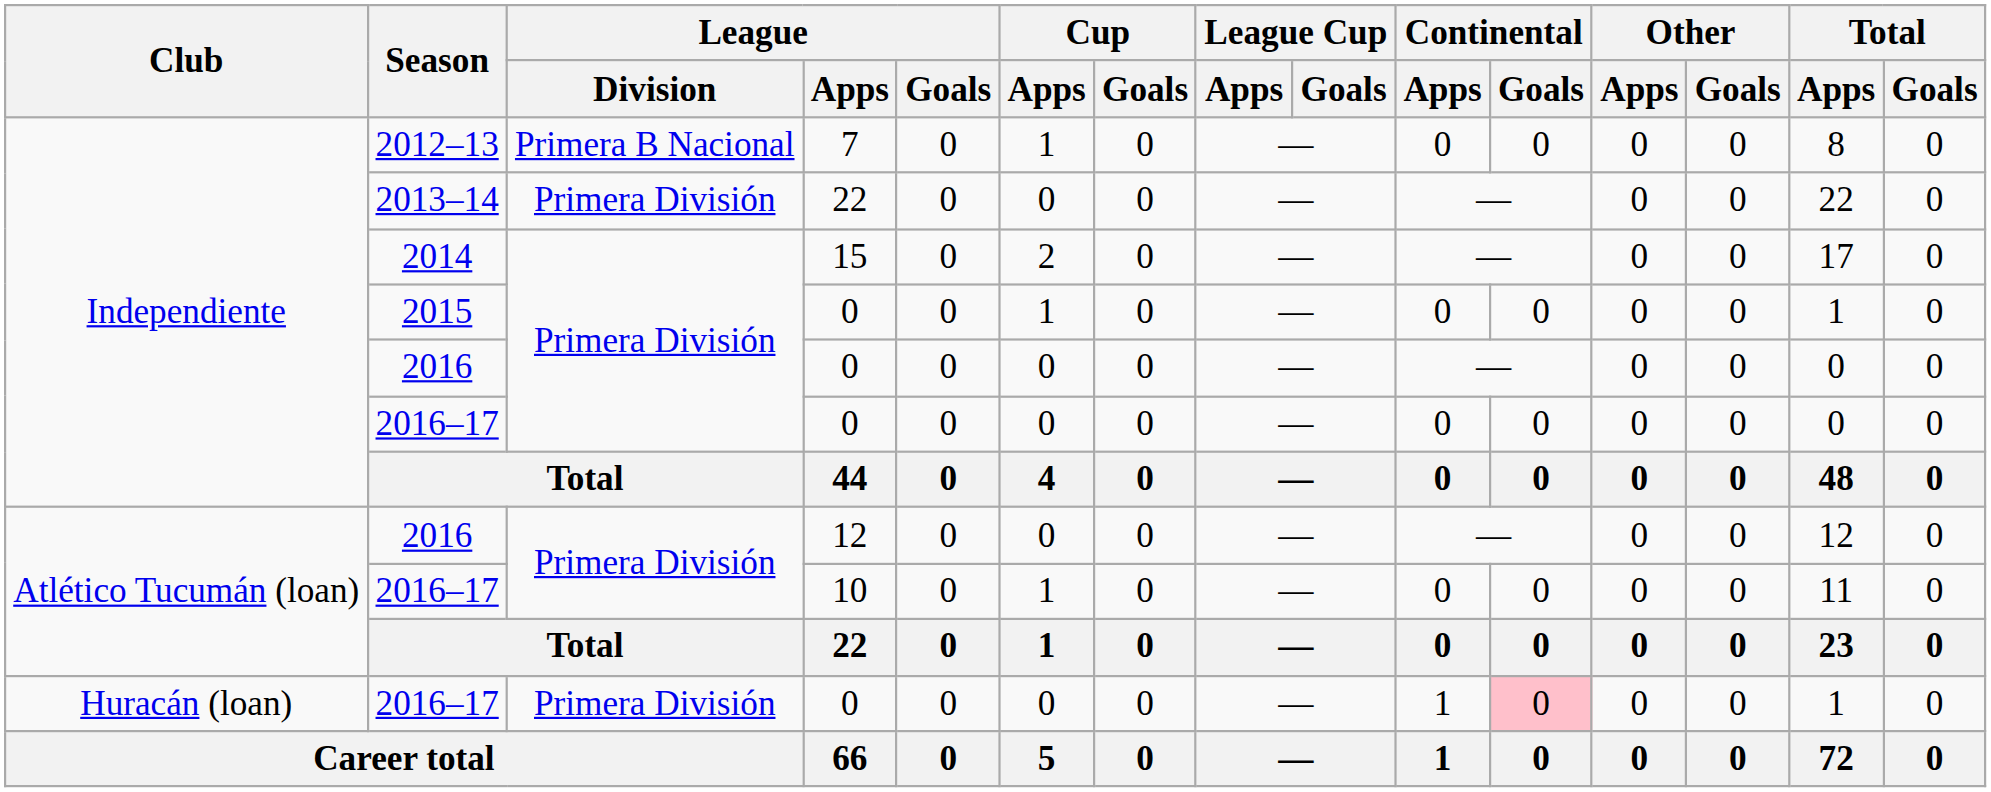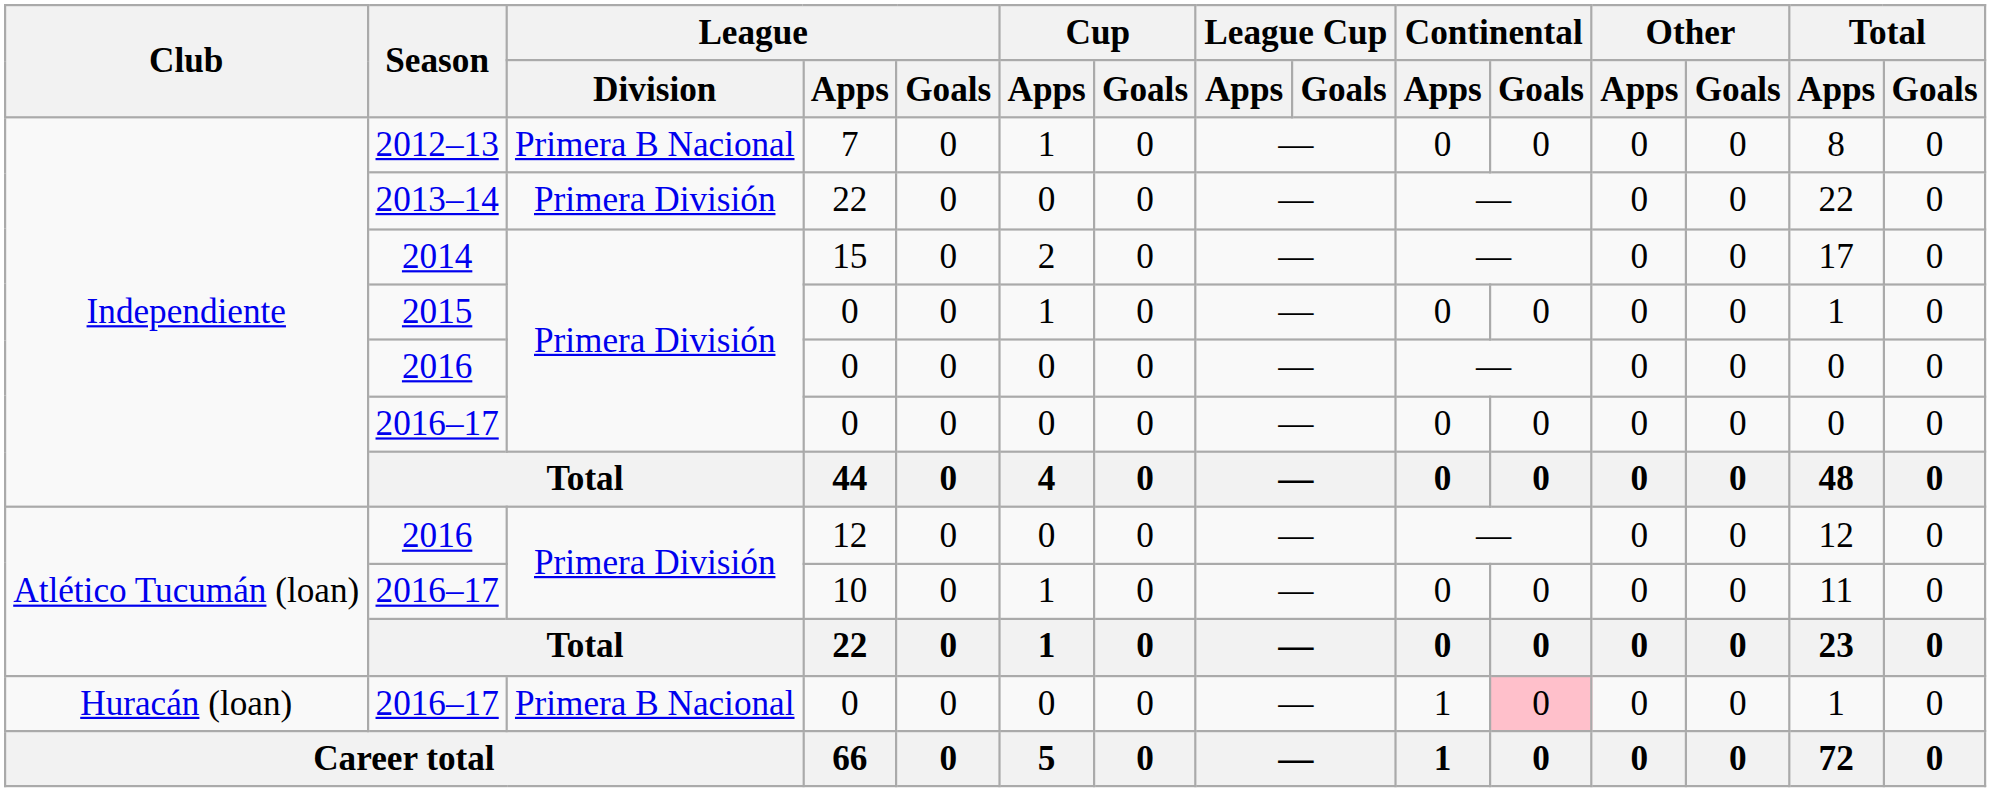(655, 702) Primera División -> (655, 702) Primera B Nacional
